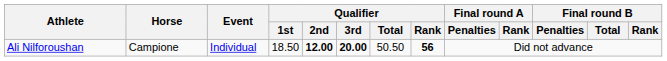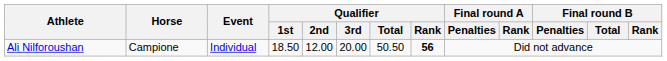(319, 48) bold -> (319, 48) normal
(353, 48) bold -> (353, 48) normal
